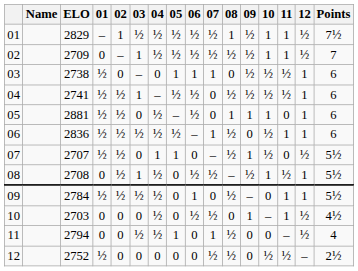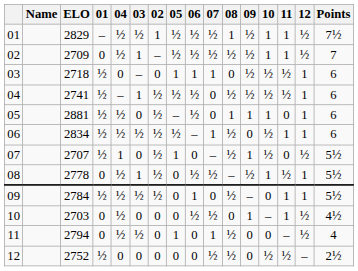columns swapped: (121, 14) <-> (157, 14)
(77, 74) 2738 -> (77, 74) 2718
(77, 134) 2836 -> (77, 134) 2834
(77, 174) 2708 -> (77, 174) 2778
